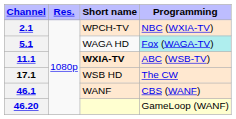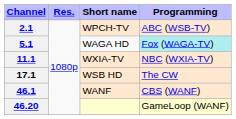(177, 28) NBC (WXIA-TV) -> (176, 28) ABC (WSB-TV)
(103, 59) bold -> (103, 59) normal
(176, 59) ABC (WSB-TV) -> (177, 59) NBC (WXIA-TV)
